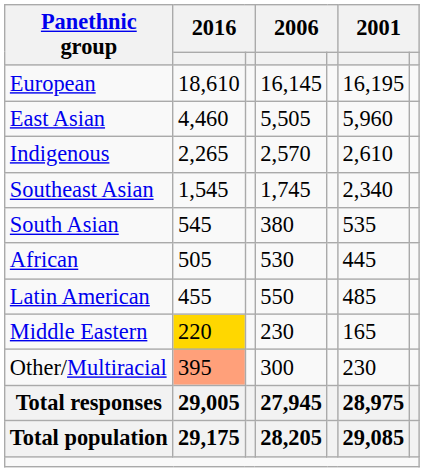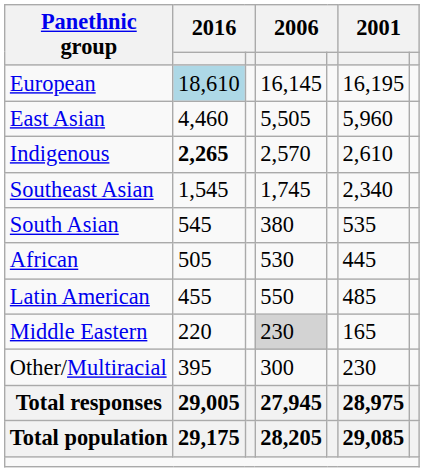(209, 82) no background -> (209, 82) lightblue background
(203, 154) normal -> (203, 154) bold
(195, 331) gold background -> (195, 331) no background
(277, 331) no background -> (277, 331) lightgrey background
(195, 367) lightsalmon background -> (195, 367) no background
